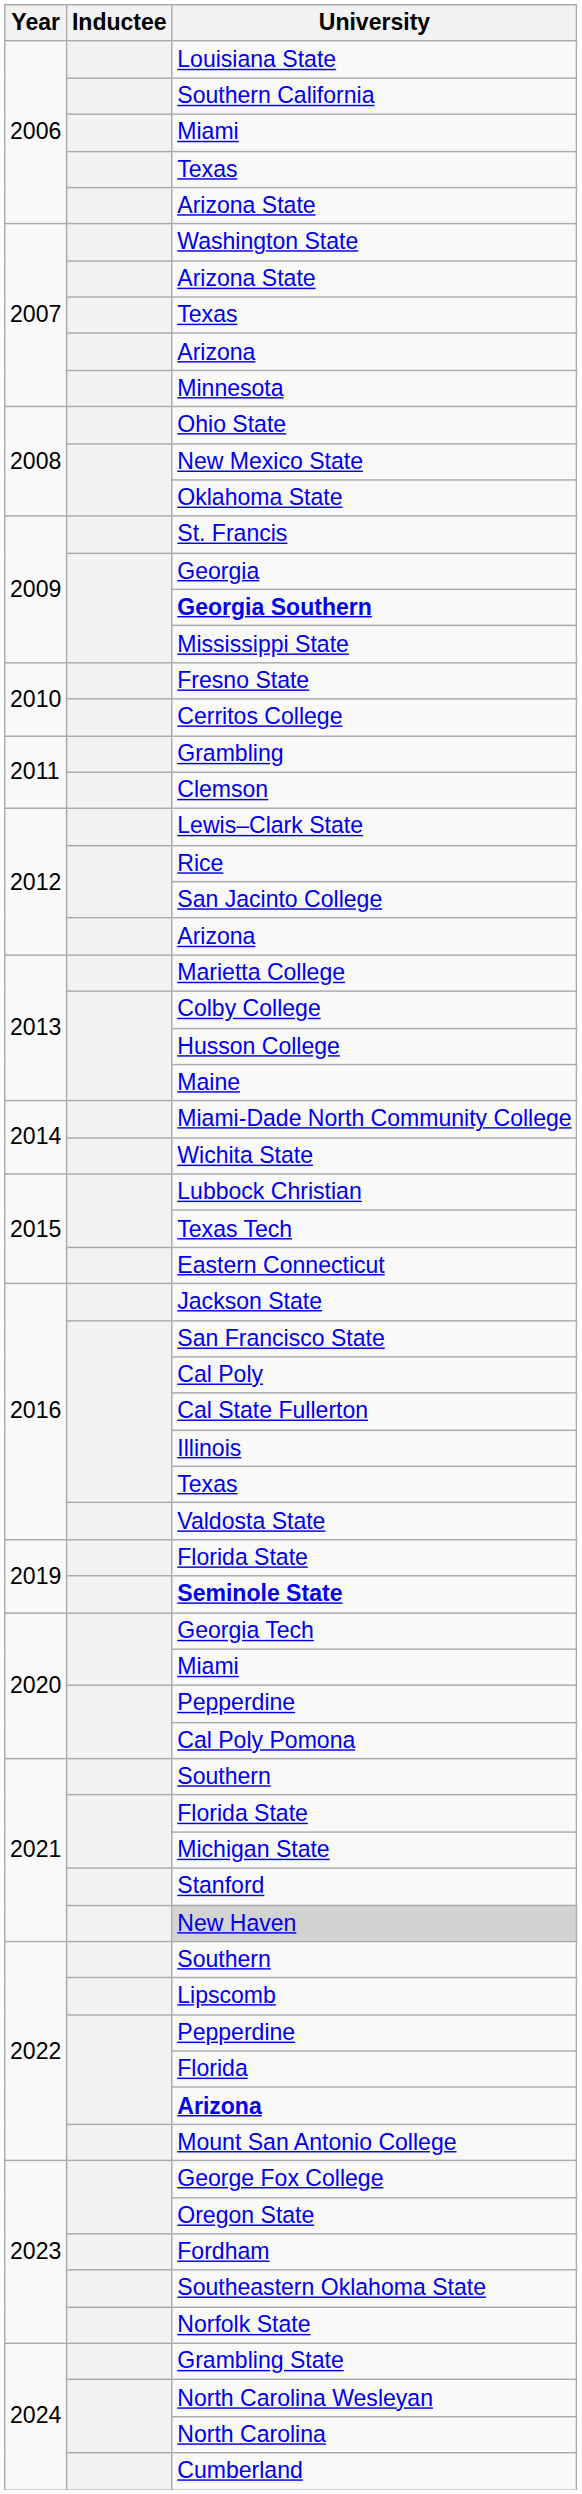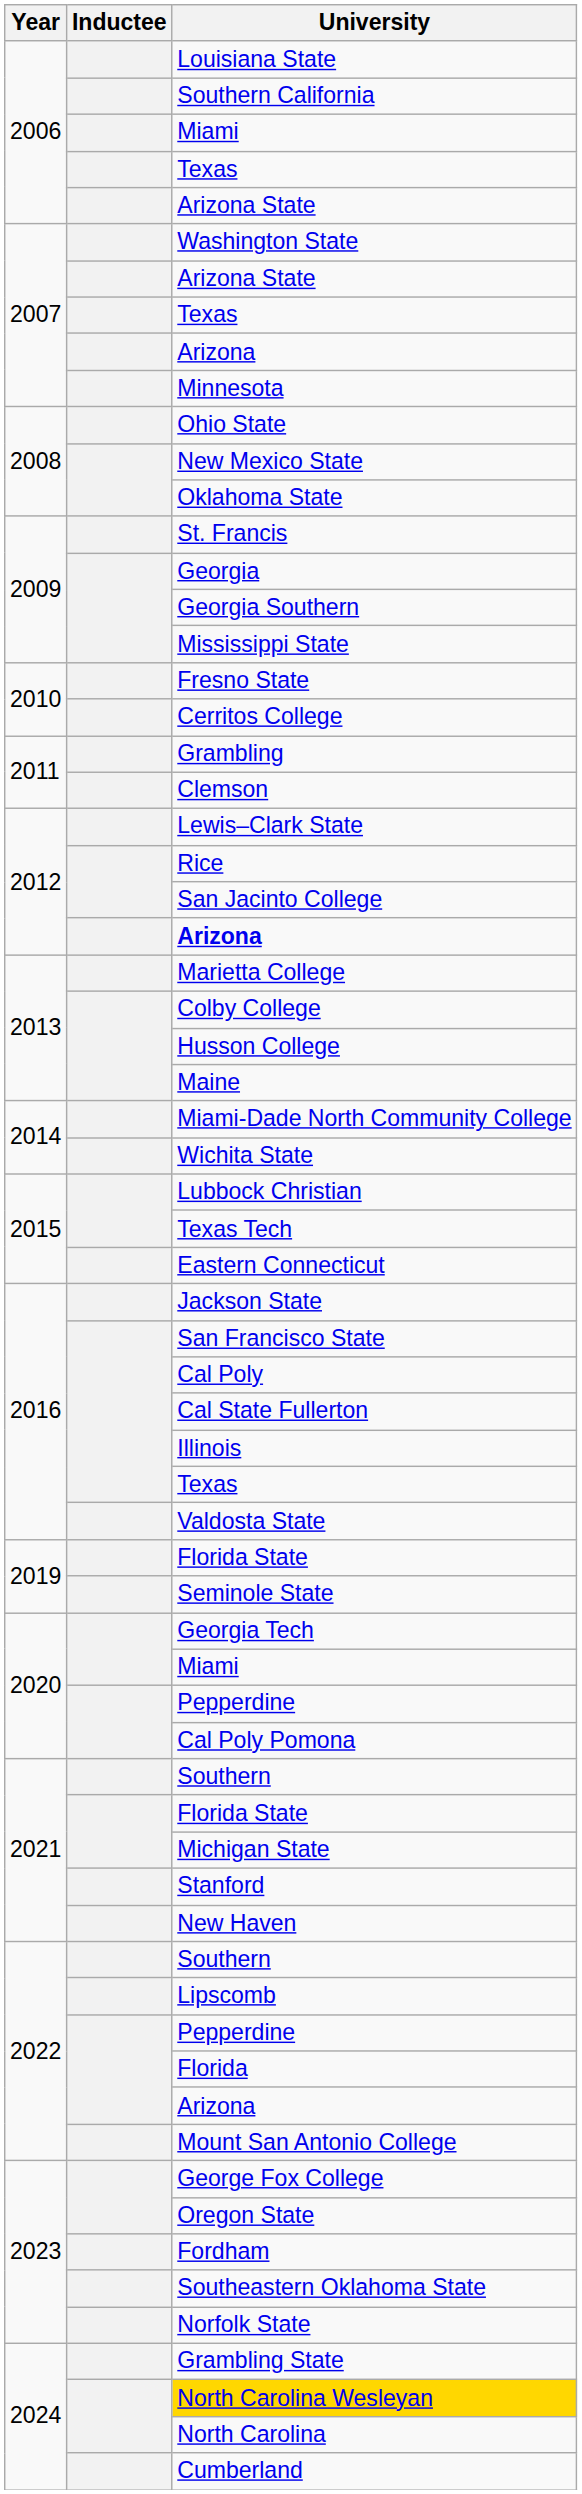(275, 607) bold -> (268, 607) normal
(216, 936) normal -> (220, 936) bold
(260, 1593) bold -> (255, 1593) normal
(237, 1922) lightgrey background -> (237, 1922) no background
(220, 2105) bold -> (216, 2105) normal
(305, 2397) no background -> (305, 2397) gold background
